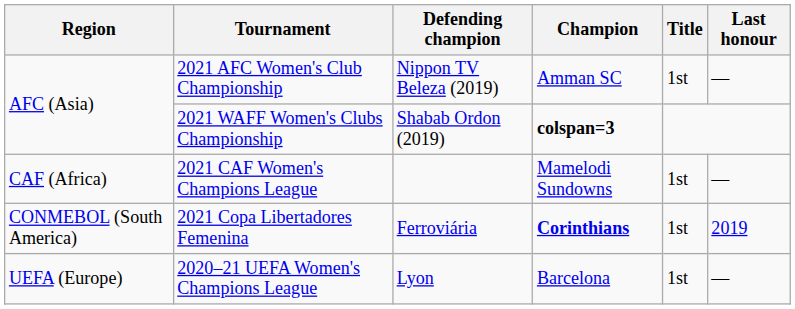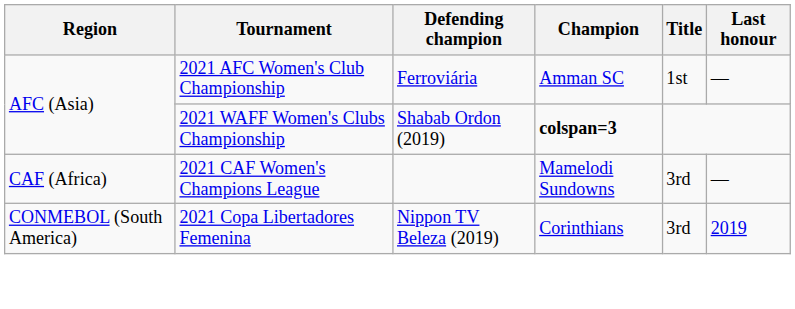(448, 79) Nippon TV Beleza (2019) -> (437, 79) Ferroviária
(678, 178) 1st -> (678, 178) 3rd
(437, 228) Ferroviária -> (448, 228) Nippon TV Beleza (2019)
(583, 228) bold -> (581, 228) normal
(678, 228) 1st -> (678, 228) 3rd
- row: (269, 278)
